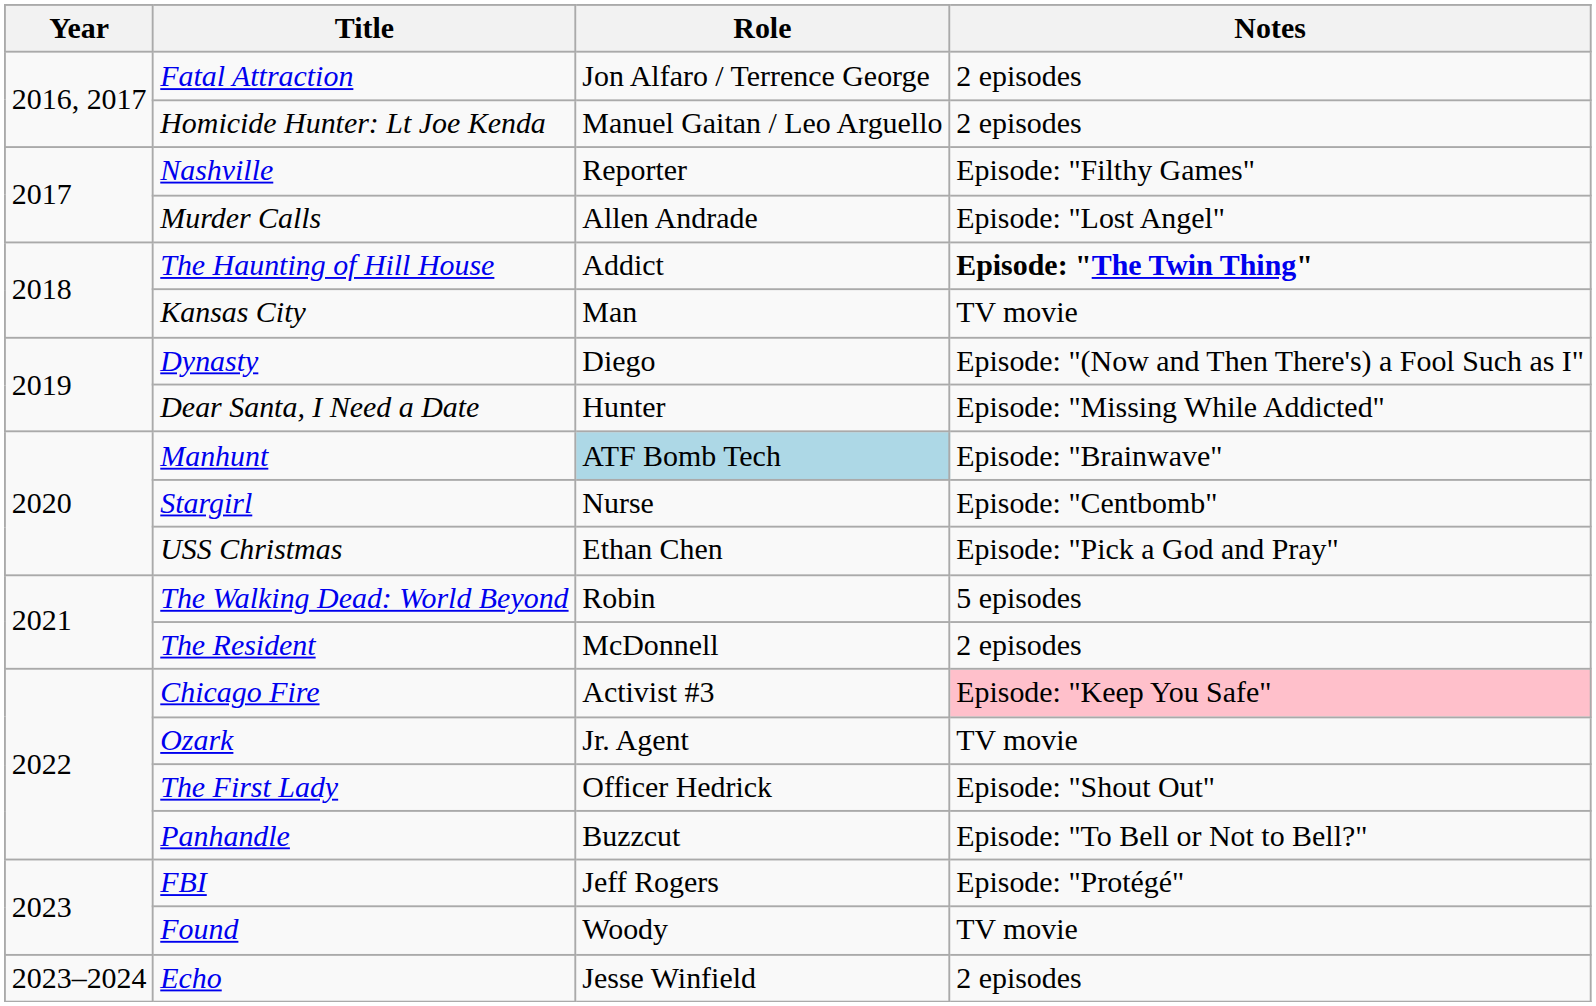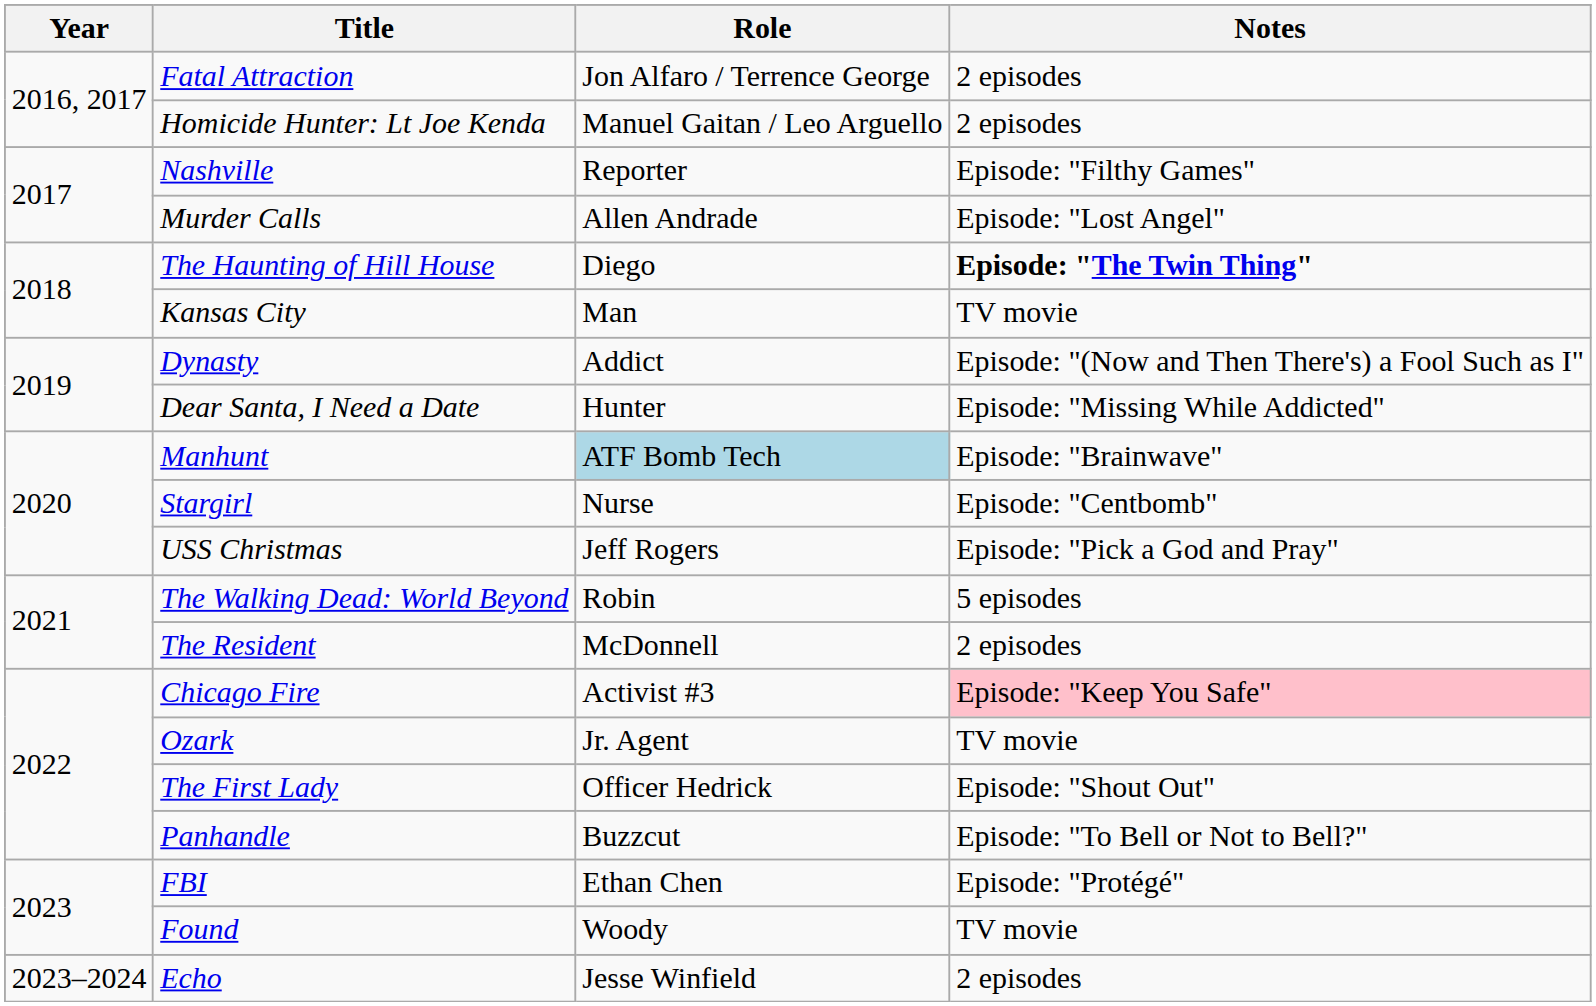(623, 265) Addict -> (619, 265) Diego
(619, 360) Diego -> (623, 360) Addict
(653, 550) Ethan Chen -> (651, 550) Jeff Rogers
(651, 882) Jeff Rogers -> (653, 882) Ethan Chen
